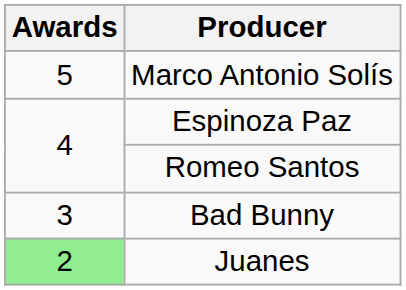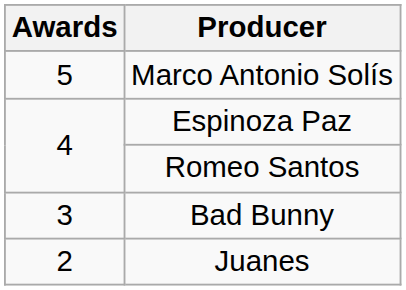(65, 261) lightgreen background -> (65, 261) no background
